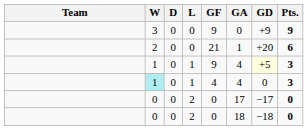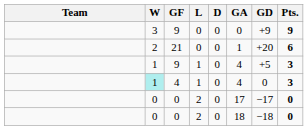columns swapped: (173, 13) <-> (214, 13)
(265, 64) lightyellow background -> (265, 64) no background
